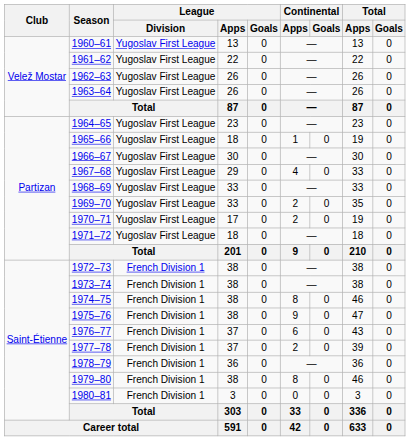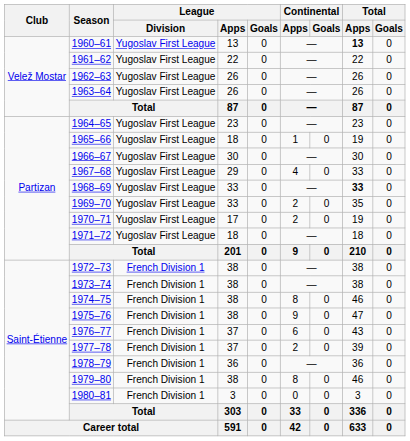(358, 44) normal -> (358, 44) bold
(358, 188) normal -> (358, 188) bold
